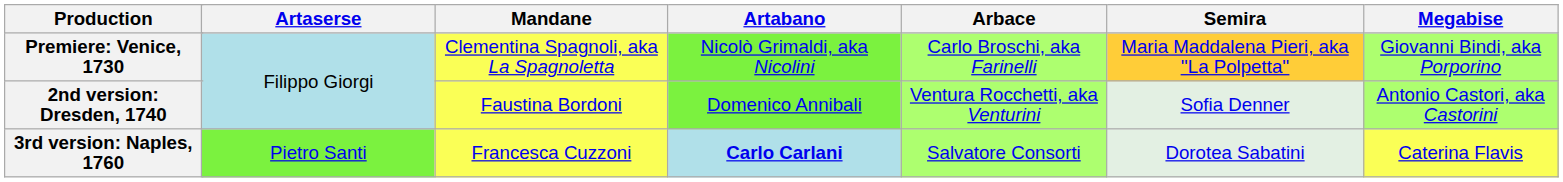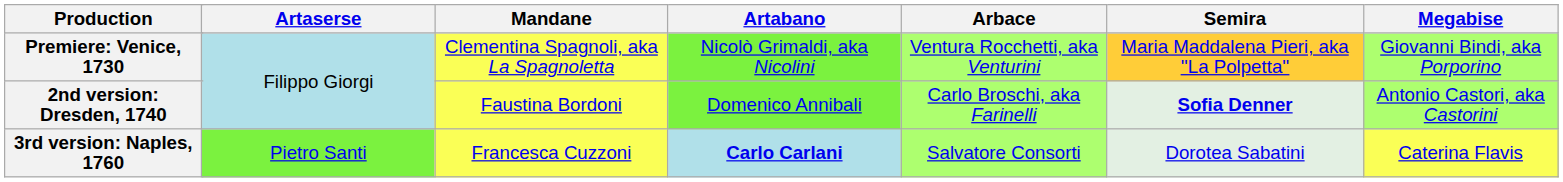(1004, 57) Carlo Broschi, aka Farinelli -> (1004, 57) Ventura Rocchetti, aka Venturini
(1004, 105) Ventura Rocchetti, aka Venturini -> (1004, 105) Carlo Broschi, aka Farinelli
(1235, 105) normal -> (1235, 105) bold
